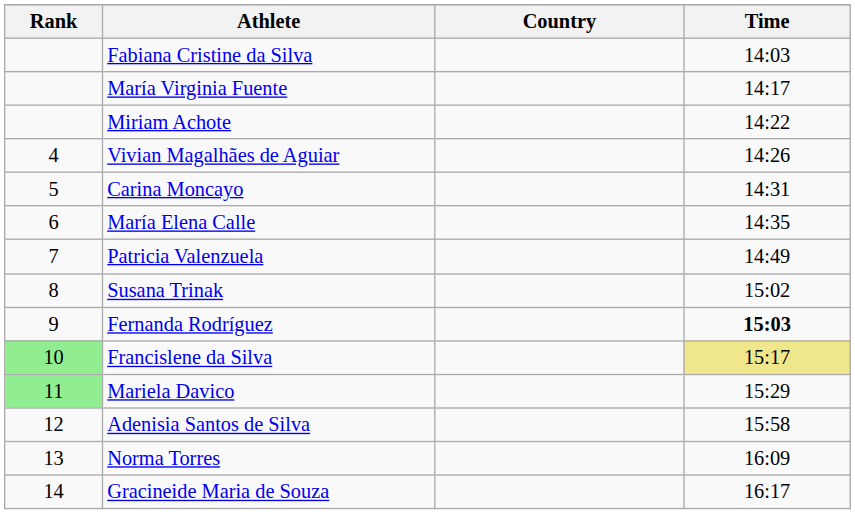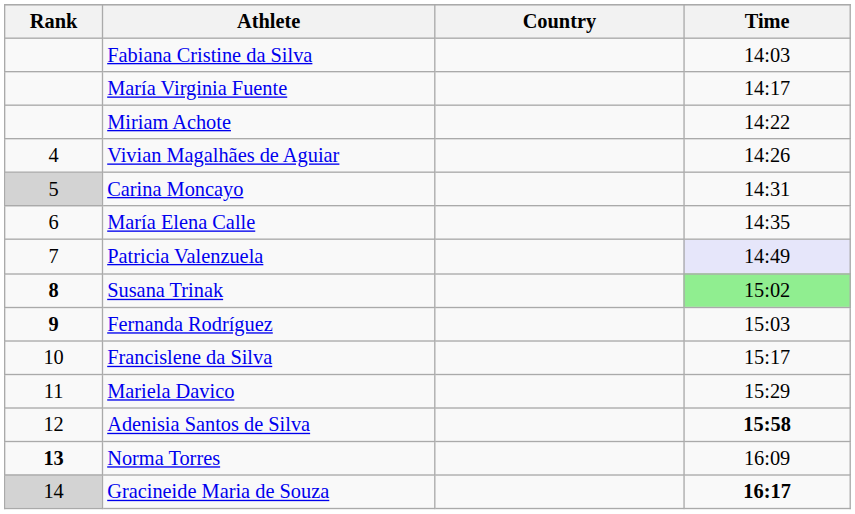(54, 189) no background -> (54, 189) lightgrey background
(767, 256) no background -> (767, 256) lavender background
(54, 290) normal -> (54, 290) bold
(767, 290) no background -> (767, 290) lightgreen background
(54, 323) normal -> (54, 323) bold
(767, 323) bold -> (767, 323) normal
(54, 357) lightgreen background -> (54, 357) no background
(767, 357) khaki background -> (767, 357) no background
(54, 390) lightgreen background -> (54, 390) no background
(767, 424) normal -> (767, 424) bold
(54, 458) normal -> (54, 458) bold
(54, 491) no background -> (54, 491) lightgrey background
(767, 491) normal -> (767, 491) bold
